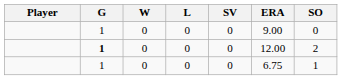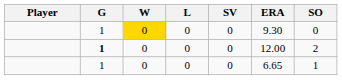(144, 30) no background -> (144, 30) gold background
(273, 30) 9.00 -> (273, 30) 9.30
(273, 65) 6.75 -> (273, 65) 6.65
